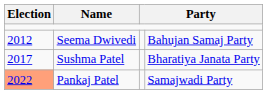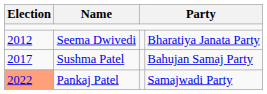(200, 39) Bahujan Samaj Party -> (204, 39) Bharatiya Janata Party
(204, 59) Bharatiya Janata Party -> (200, 59) Bahujan Samaj Party
